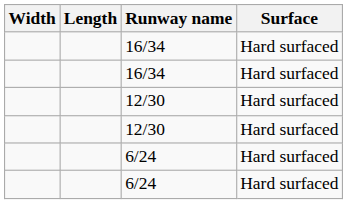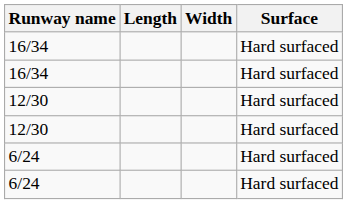columns swapped: (179, 18) <-> (32, 18)
